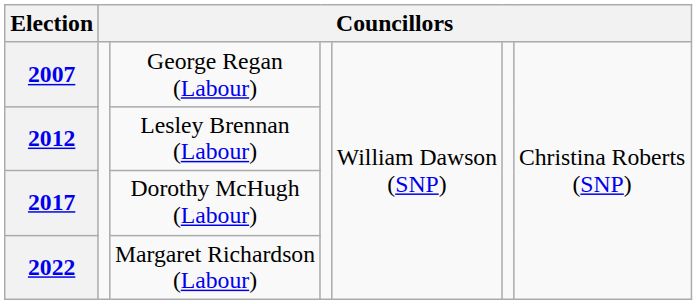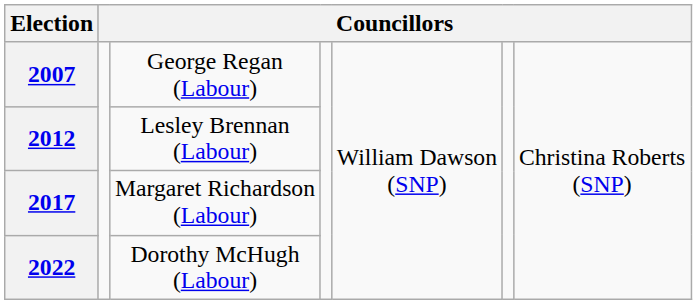(215, 202) Dorothy McHugh (Labour) -> (215, 202) Margaret Richardson (Labour)
(215, 266) Margaret Richardson (Labour) -> (215, 266) Dorothy McHugh (Labour)
